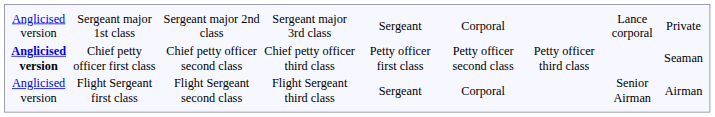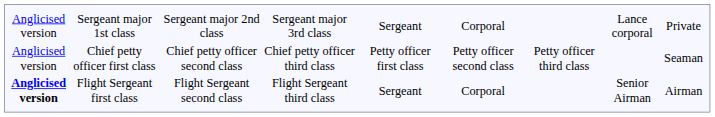(39, 58) bold -> (39, 58) normal
(39, 90) normal -> (39, 90) bold
